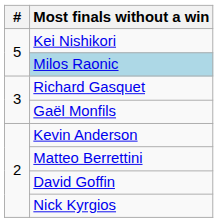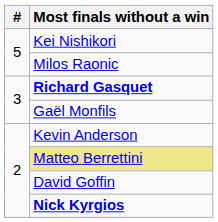(76, 64) lightblue background -> (76, 64) no background
(89, 87) normal -> (93, 87) bold
(88, 158) no background -> (88, 158) khaki background
(75, 205) normal -> (79, 205) bold
